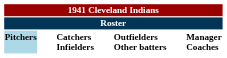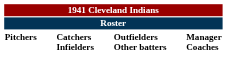(21, 36) lightblue background -> (21, 36) no background
